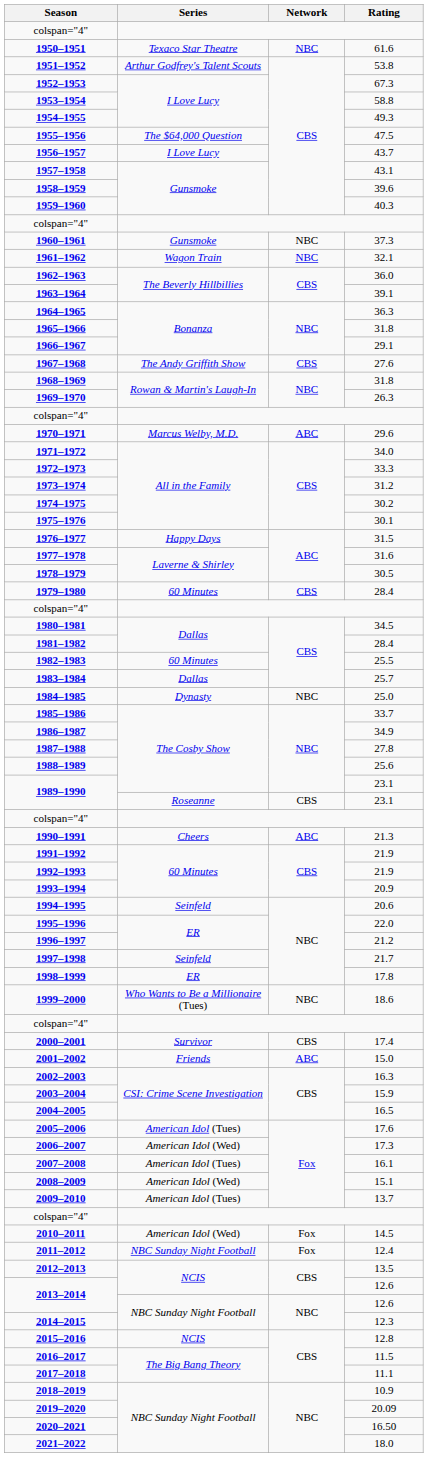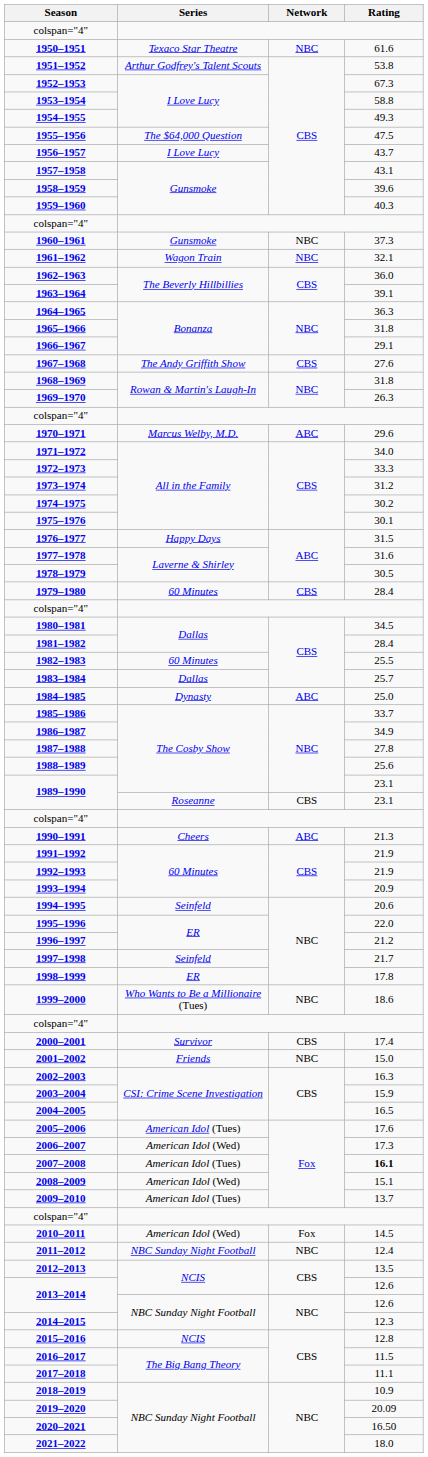(307, 696) NBC -> (307, 696) ABC
(307, 1058) ABC -> (307, 1058) NBC
(384, 1163) normal -> (384, 1163) bold
(307, 1251) Fox -> (307, 1251) NBC
